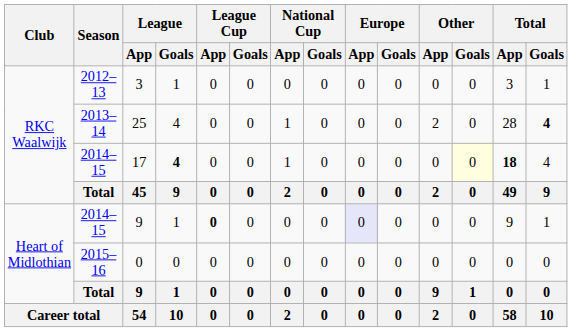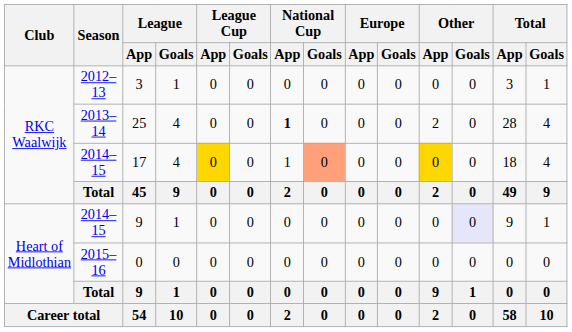(287, 123) normal -> (287, 123) bold
(547, 123) bold -> (547, 123) normal
(176, 162) bold -> (176, 162) normal
(213, 162) no background -> (213, 162) gold background
(324, 162) no background -> (324, 162) lightsalmon background
(435, 162) no background -> (435, 162) gold background
(473, 162) lightyellow background -> (473, 162) no background
(510, 162) bold -> (510, 162) normal
(213, 223) bold -> (213, 223) normal
(361, 223) lavender background -> (361, 223) no background
(473, 223) no background -> (473, 223) lavender background
